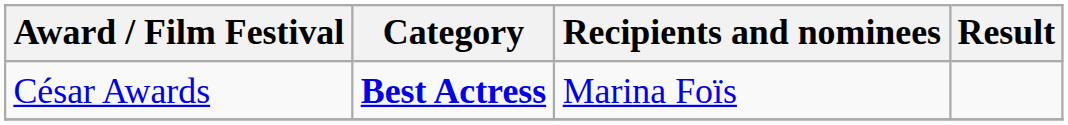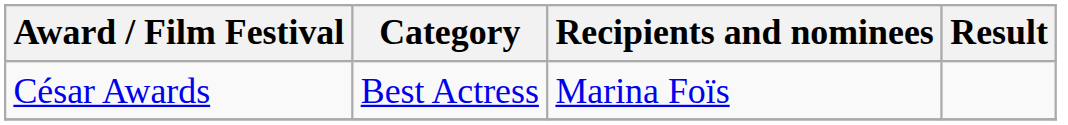(453, 89) bold -> (450, 89) normal
